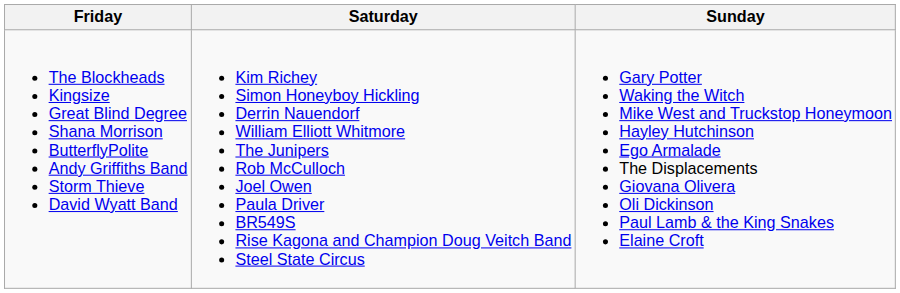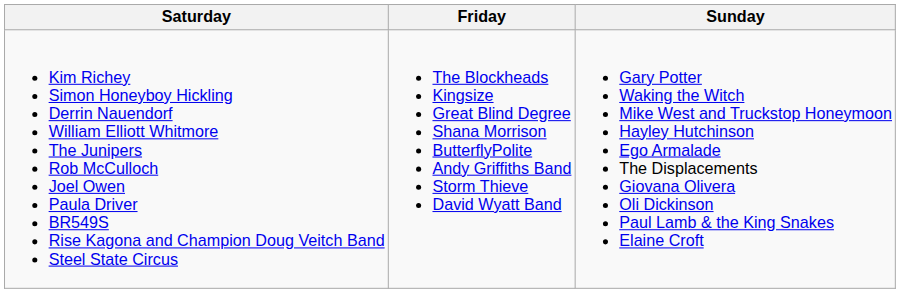columns swapped: (98, 17) <-> (383, 17)
